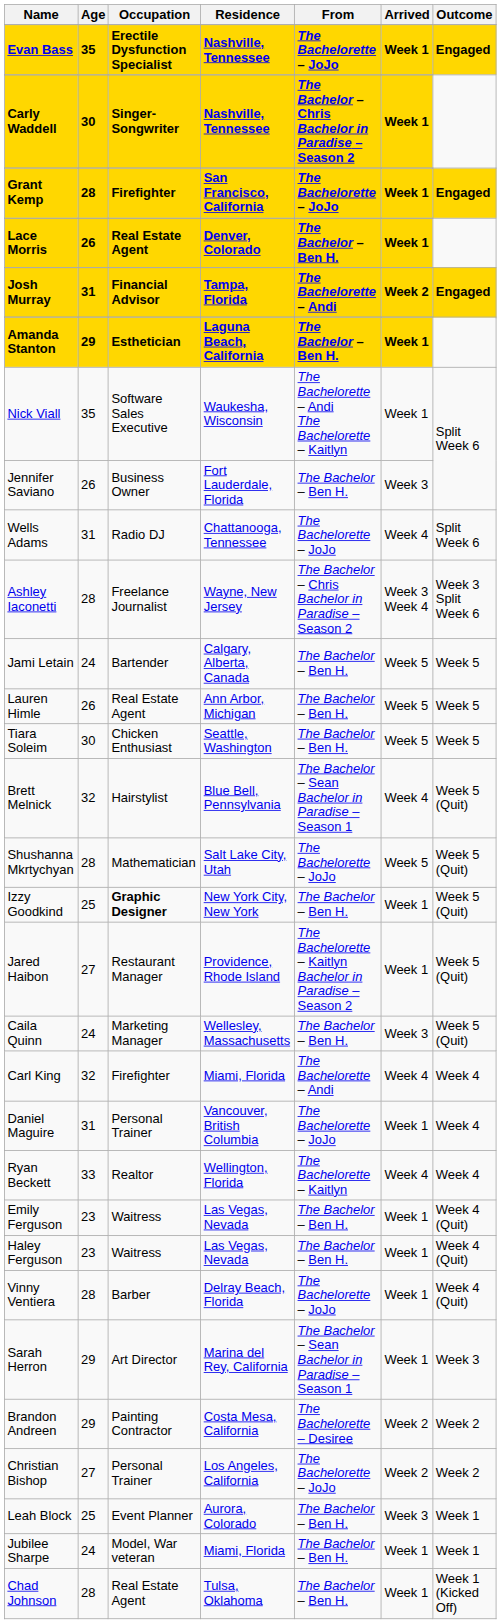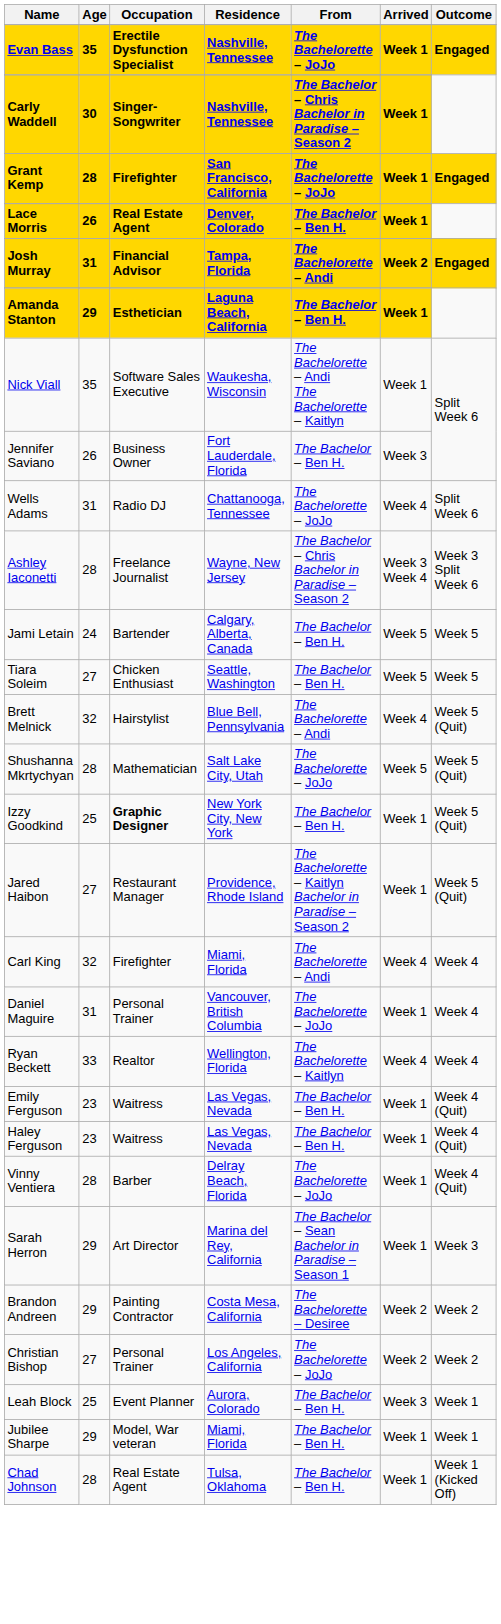- row: (28, 706)
(88, 741) 30 -> (89, 676) 27
(336, 798) The Bachelor – Sean Bachelor in Paradise – Season 1 -> (330, 719) The Bachelorette – Andi
- row: (25, 1033)
(88, 1551) 24 -> (89, 1437) 29
